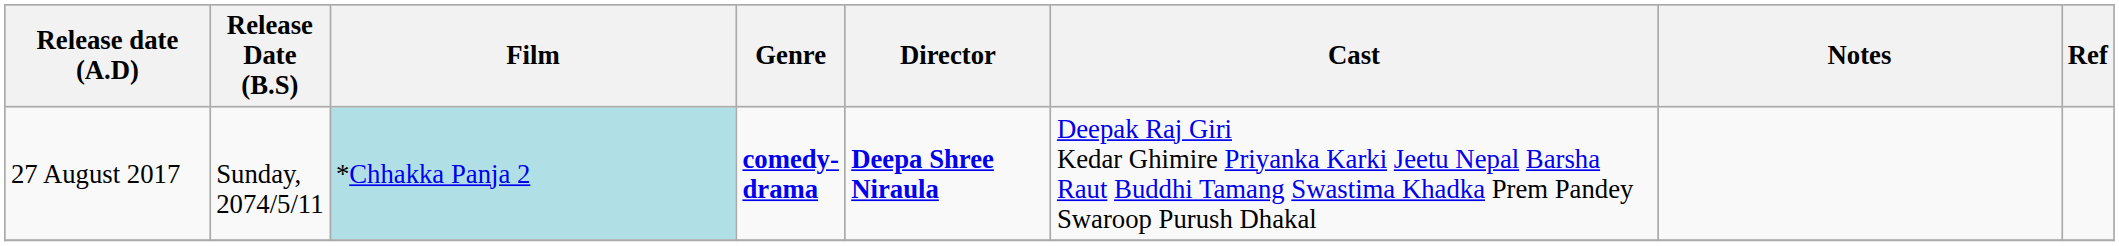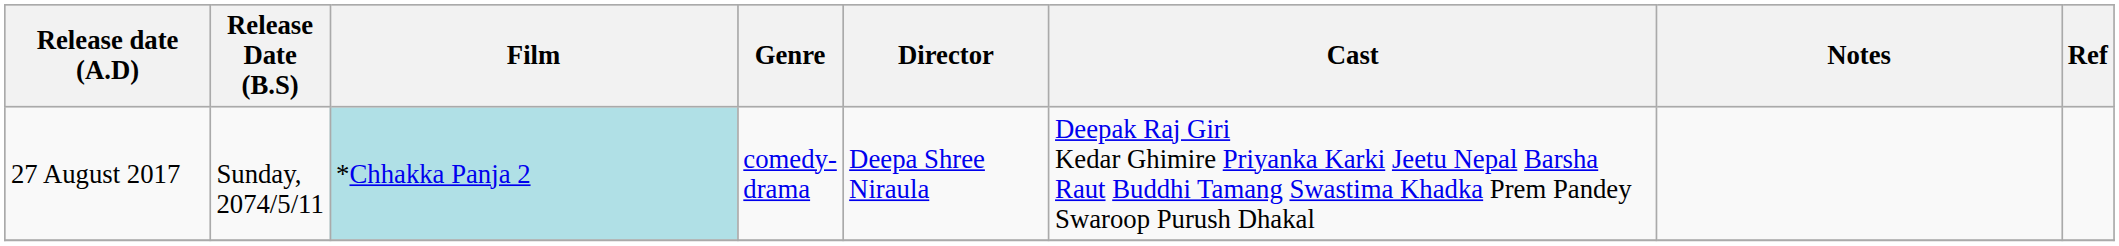(791, 173) bold -> (790, 173) normal
(923, 173) bold -> (917, 173) normal
